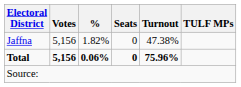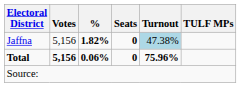(96, 40) normal -> (95, 40) bold
(135, 40) normal -> (135, 40) bold
(163, 40) no background -> (163, 40) lightblue background
